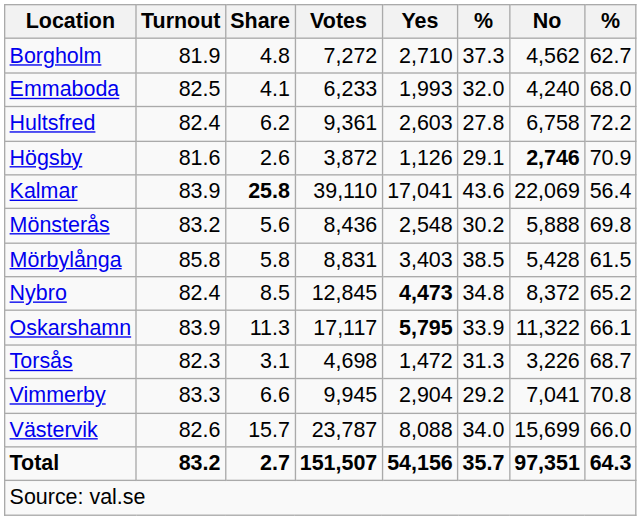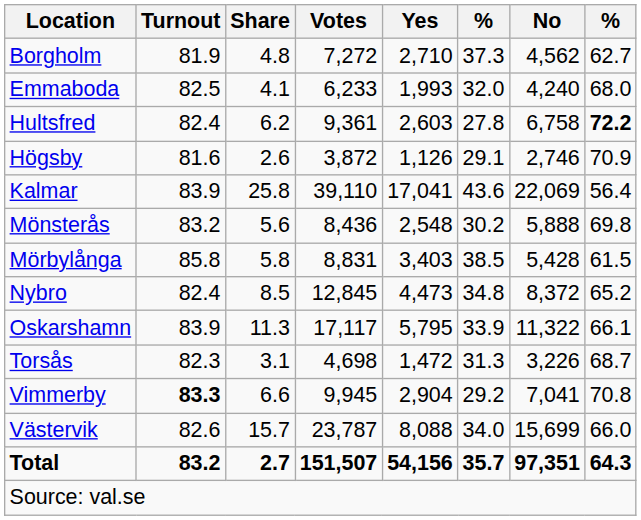(611, 123) normal -> (611, 123) bold
(553, 157) bold -> (553, 157) normal
(269, 191) bold -> (269, 191) normal
(426, 293) bold -> (426, 293) normal
(426, 327) bold -> (426, 327) normal
(200, 395) normal -> (200, 395) bold
